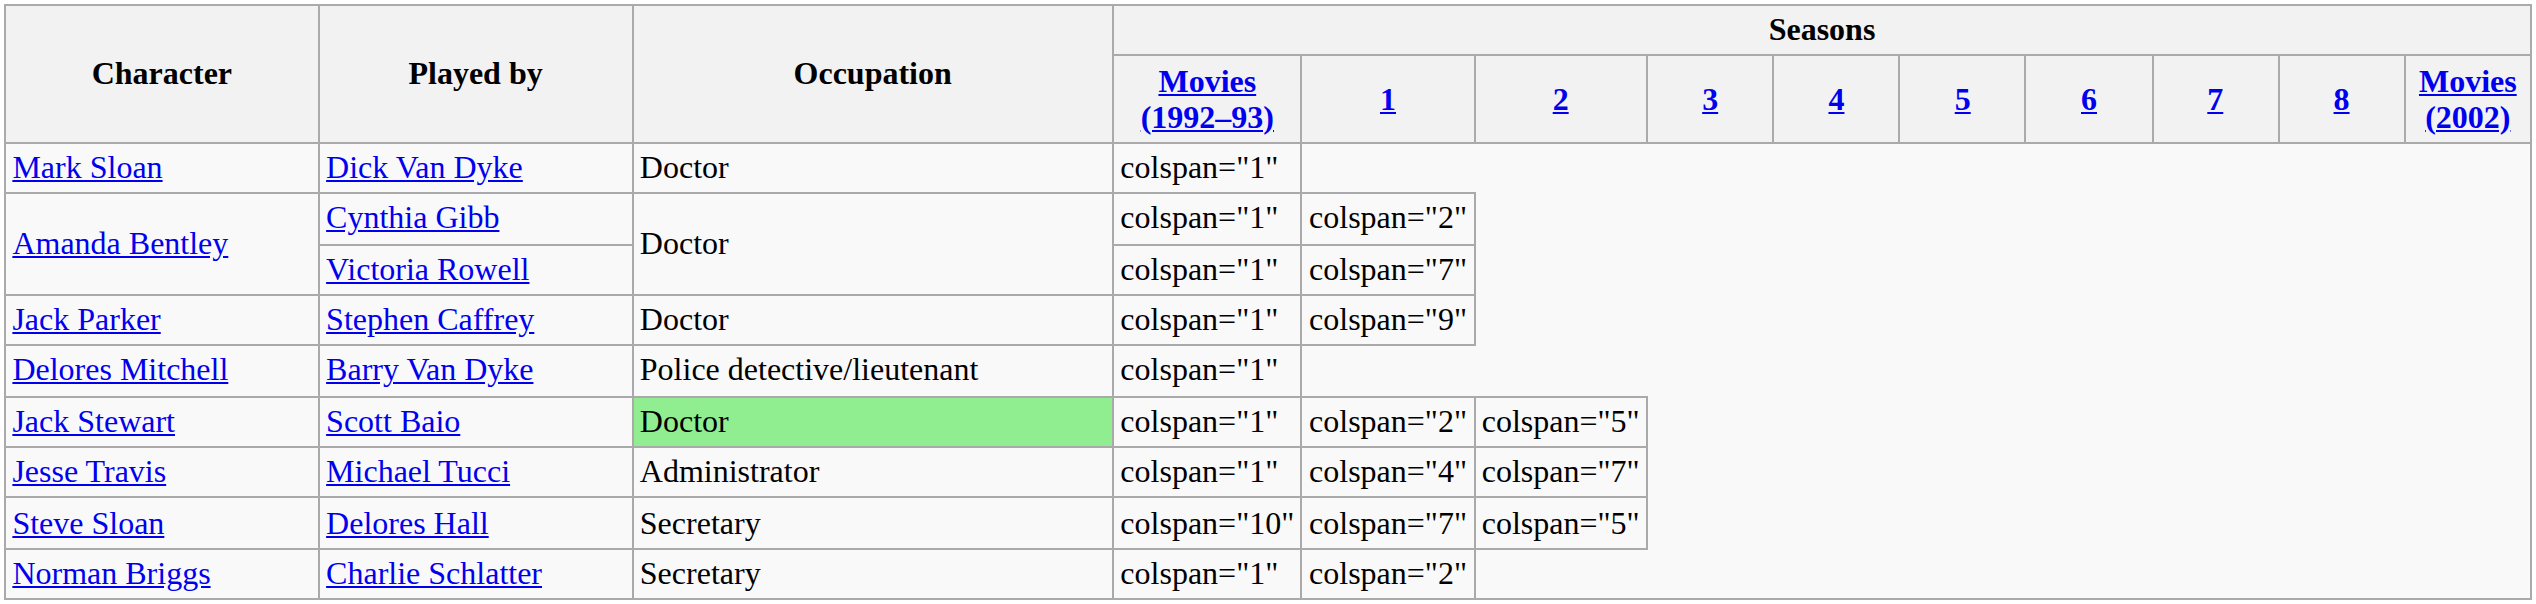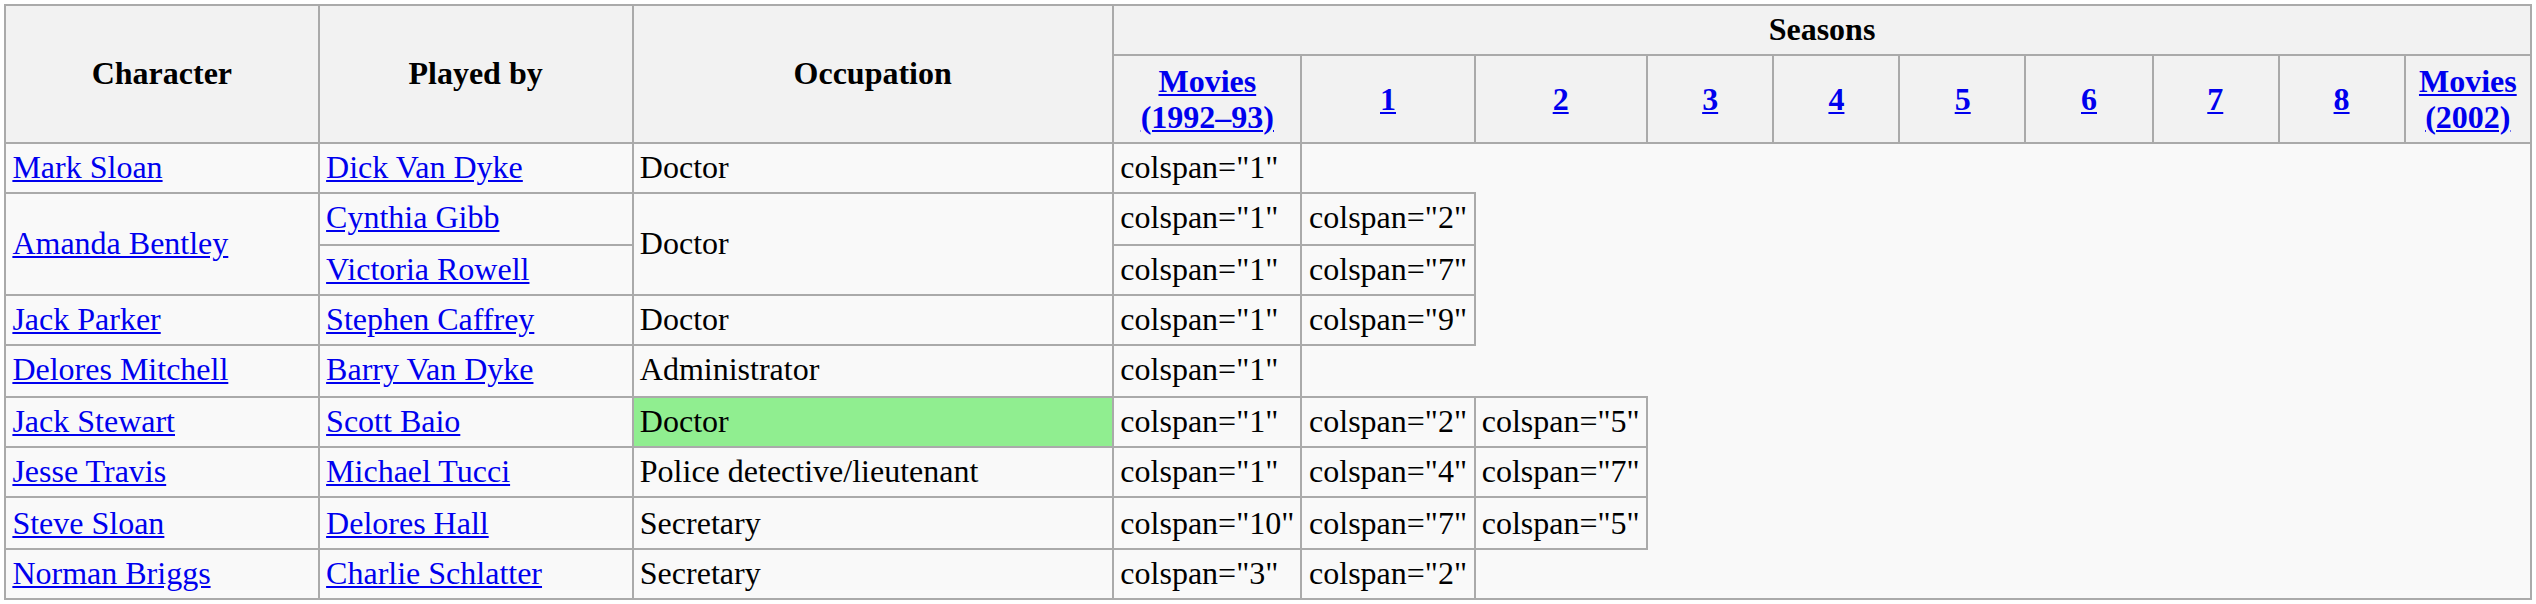(809, 370) Police detective/lieutenant -> (730, 370) Administrator
(730, 471) Administrator -> (809, 471) Police detective/lieutenant
(1199, 573) colspan="1" -> (1199, 573) colspan="3"
